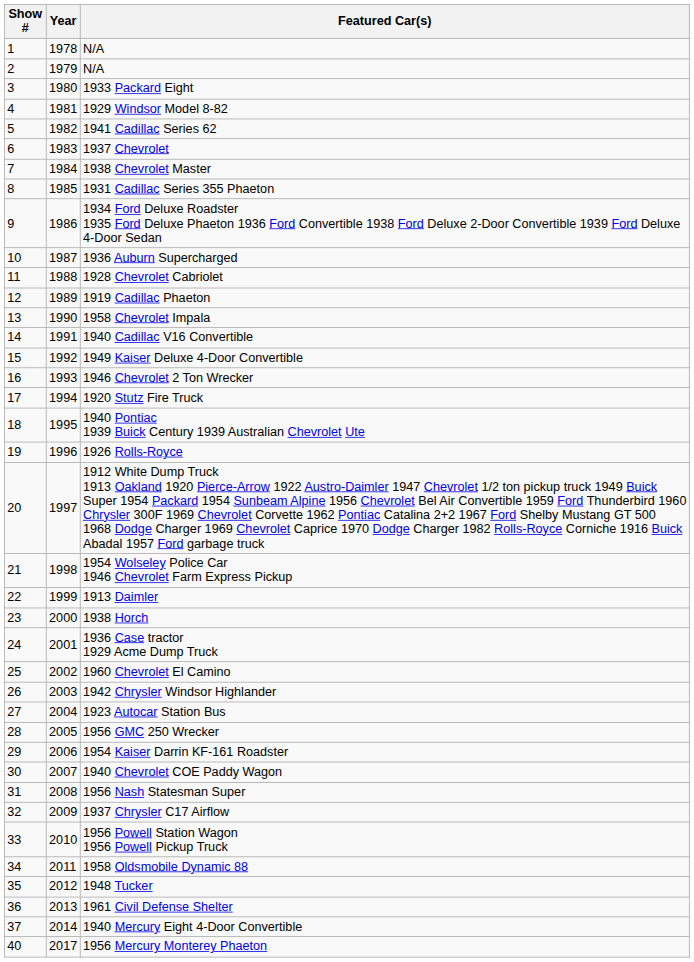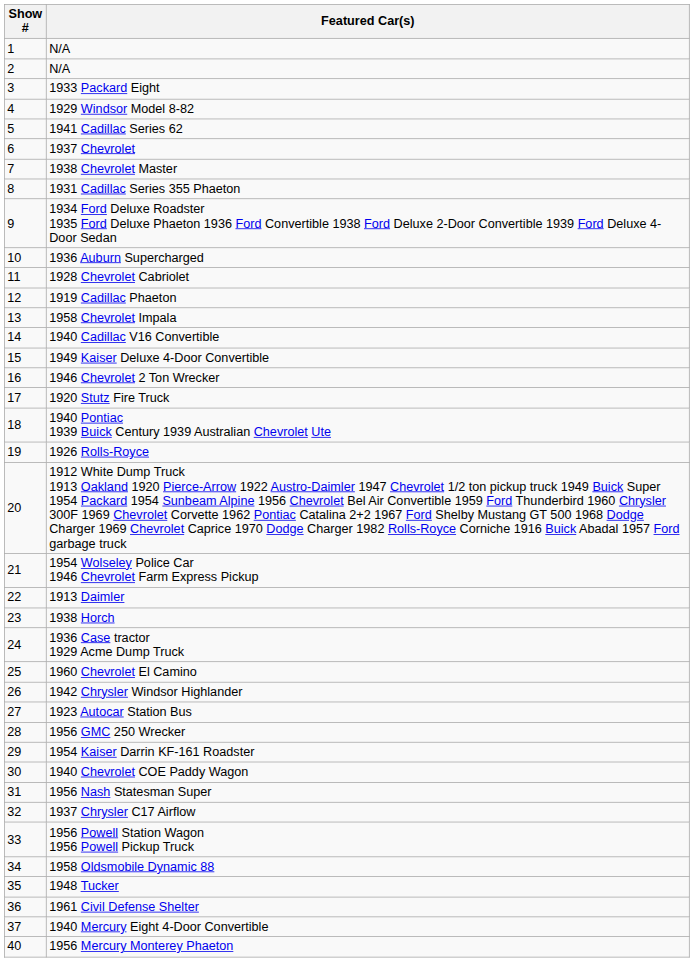- column: (63, 21)
